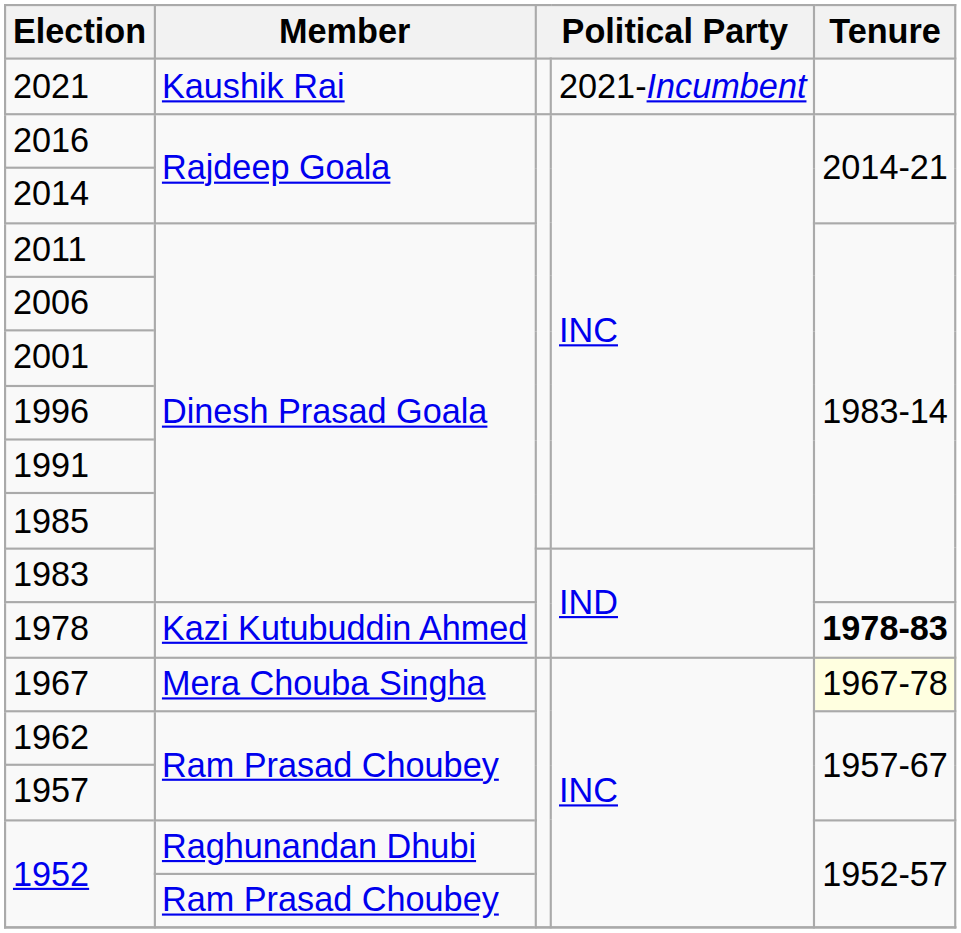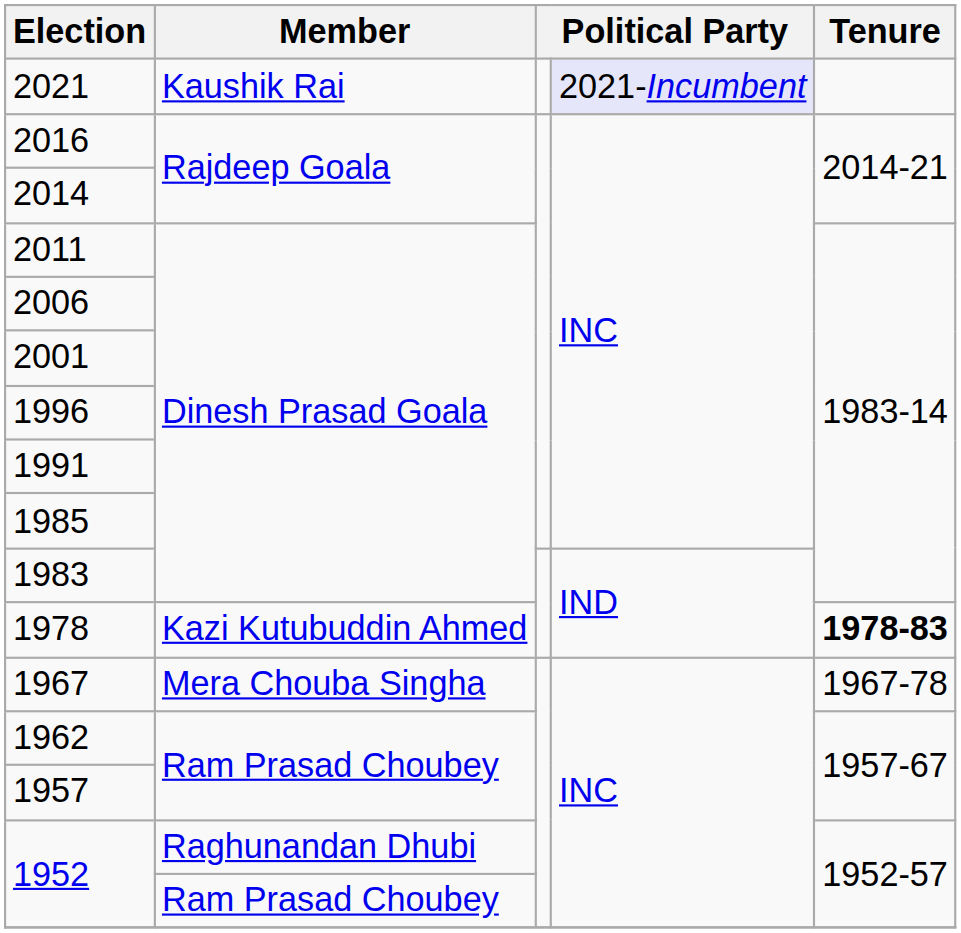(683, 85) no background -> (683, 85) lavender background
(885, 683) lightyellow background -> (885, 683) no background
